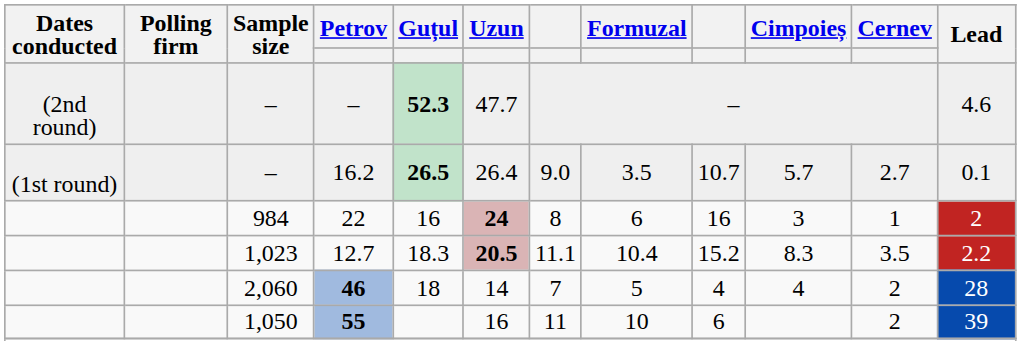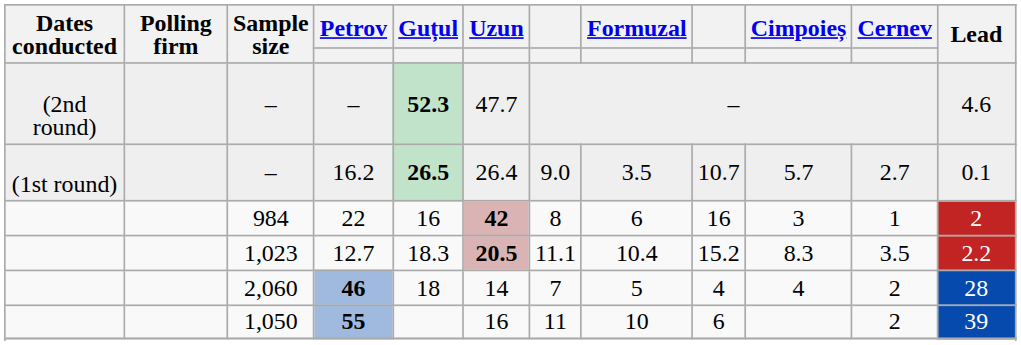(496, 219) 24 -> (496, 219) 42
